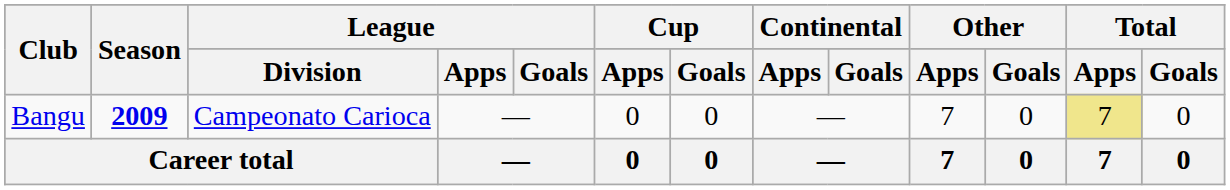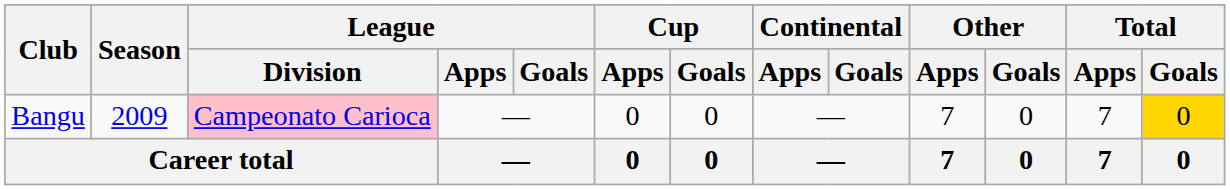(139, 116) bold -> (139, 116) normal
(312, 116) no background -> (312, 116) pink background
(1105, 116) khaki background -> (1105, 116) no background
(1184, 116) no background -> (1184, 116) gold background
